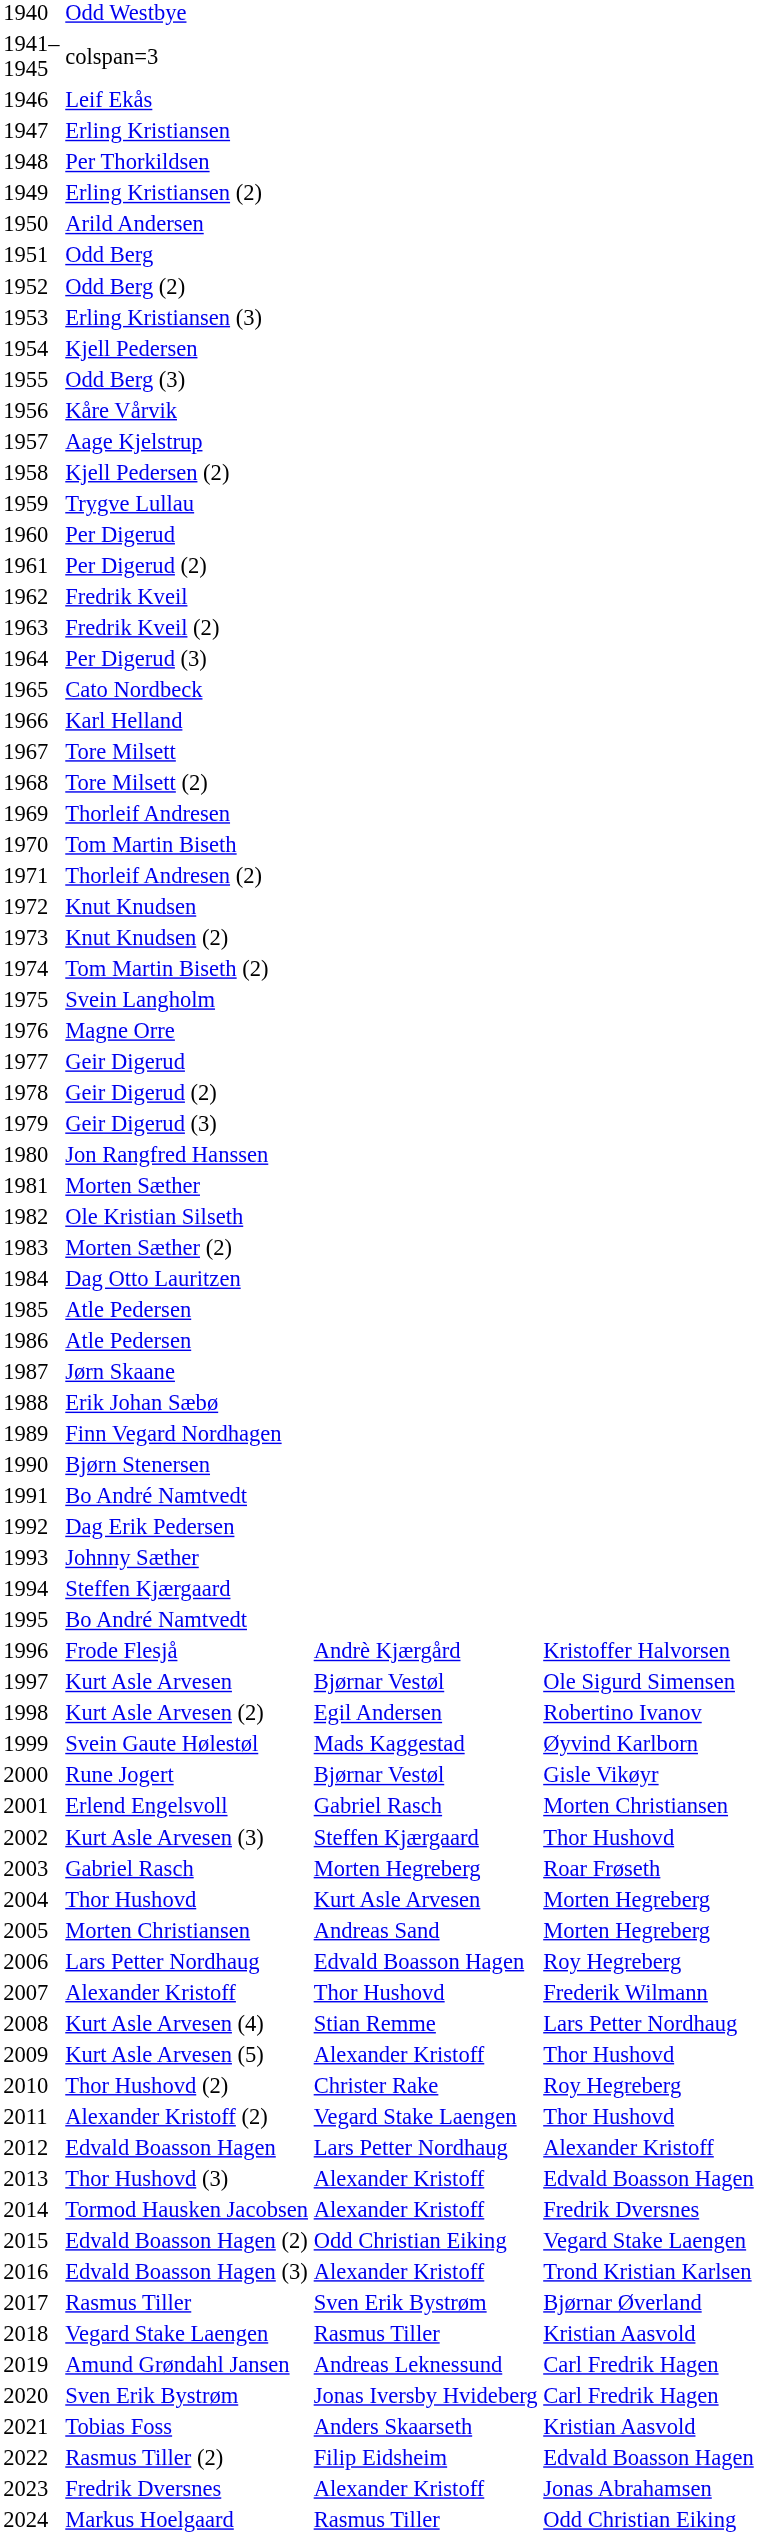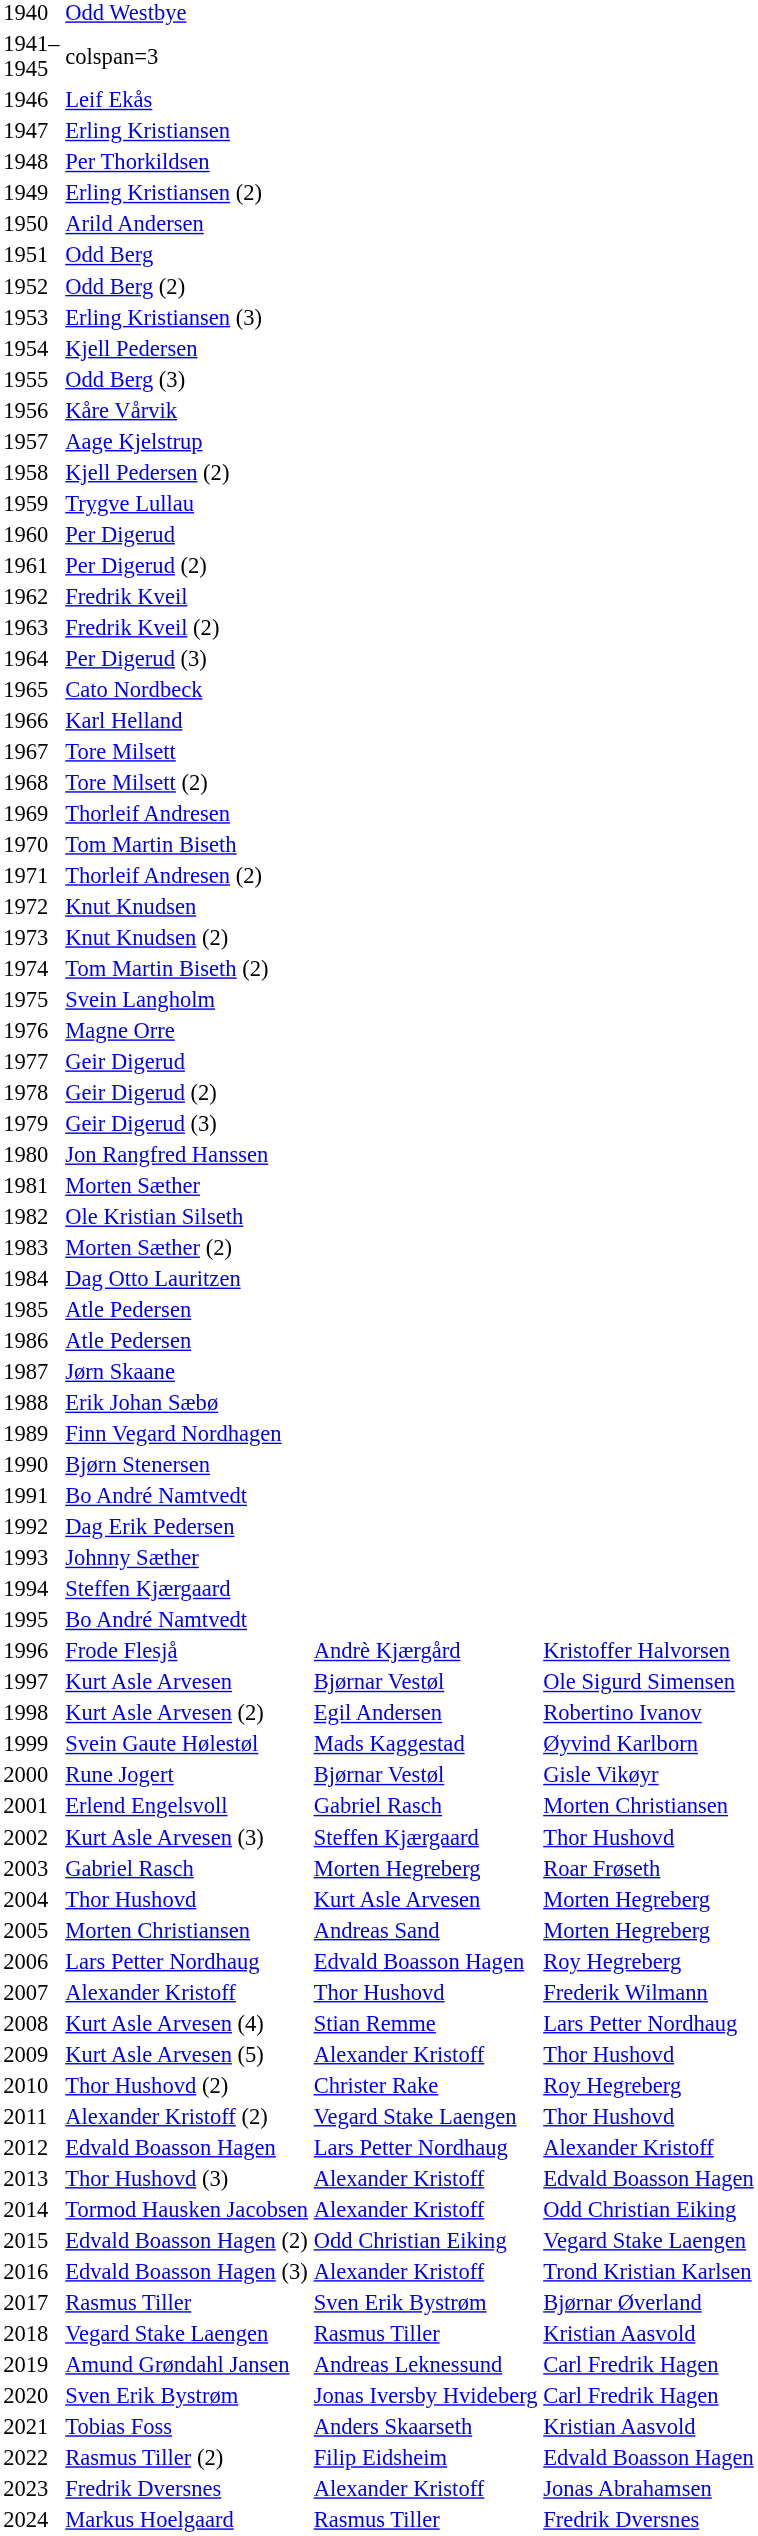(621, 2209) Fredrik Dversnes -> (640, 2209) Odd Christian Eiking
(640, 2519) Odd Christian Eiking -> (621, 2519) Fredrik Dversnes
